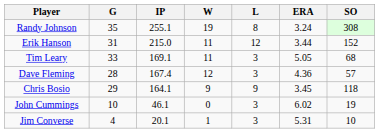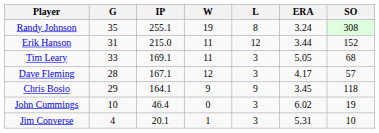(160, 74) 167.4 -> (160, 74) 167.1
(303, 74) 4.36 -> (303, 74) 4.17
(160, 105) 46.1 -> (160, 105) 46.4
